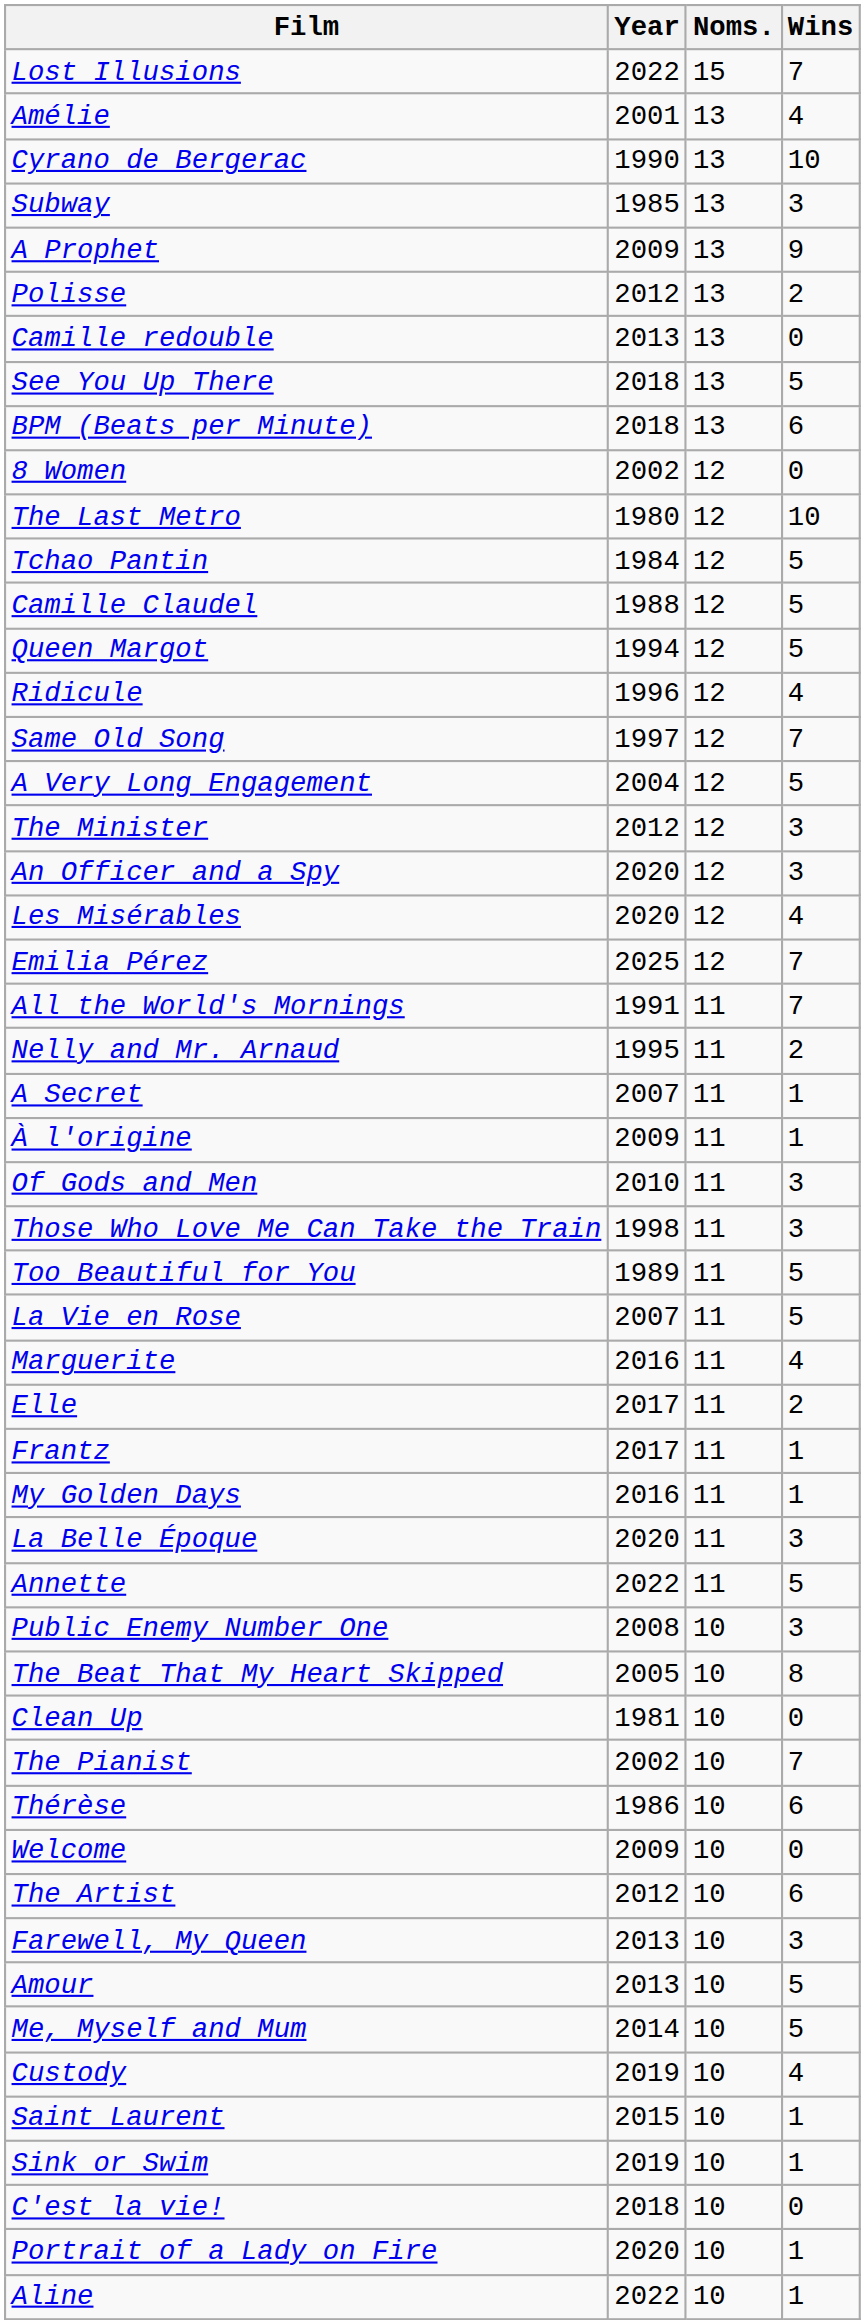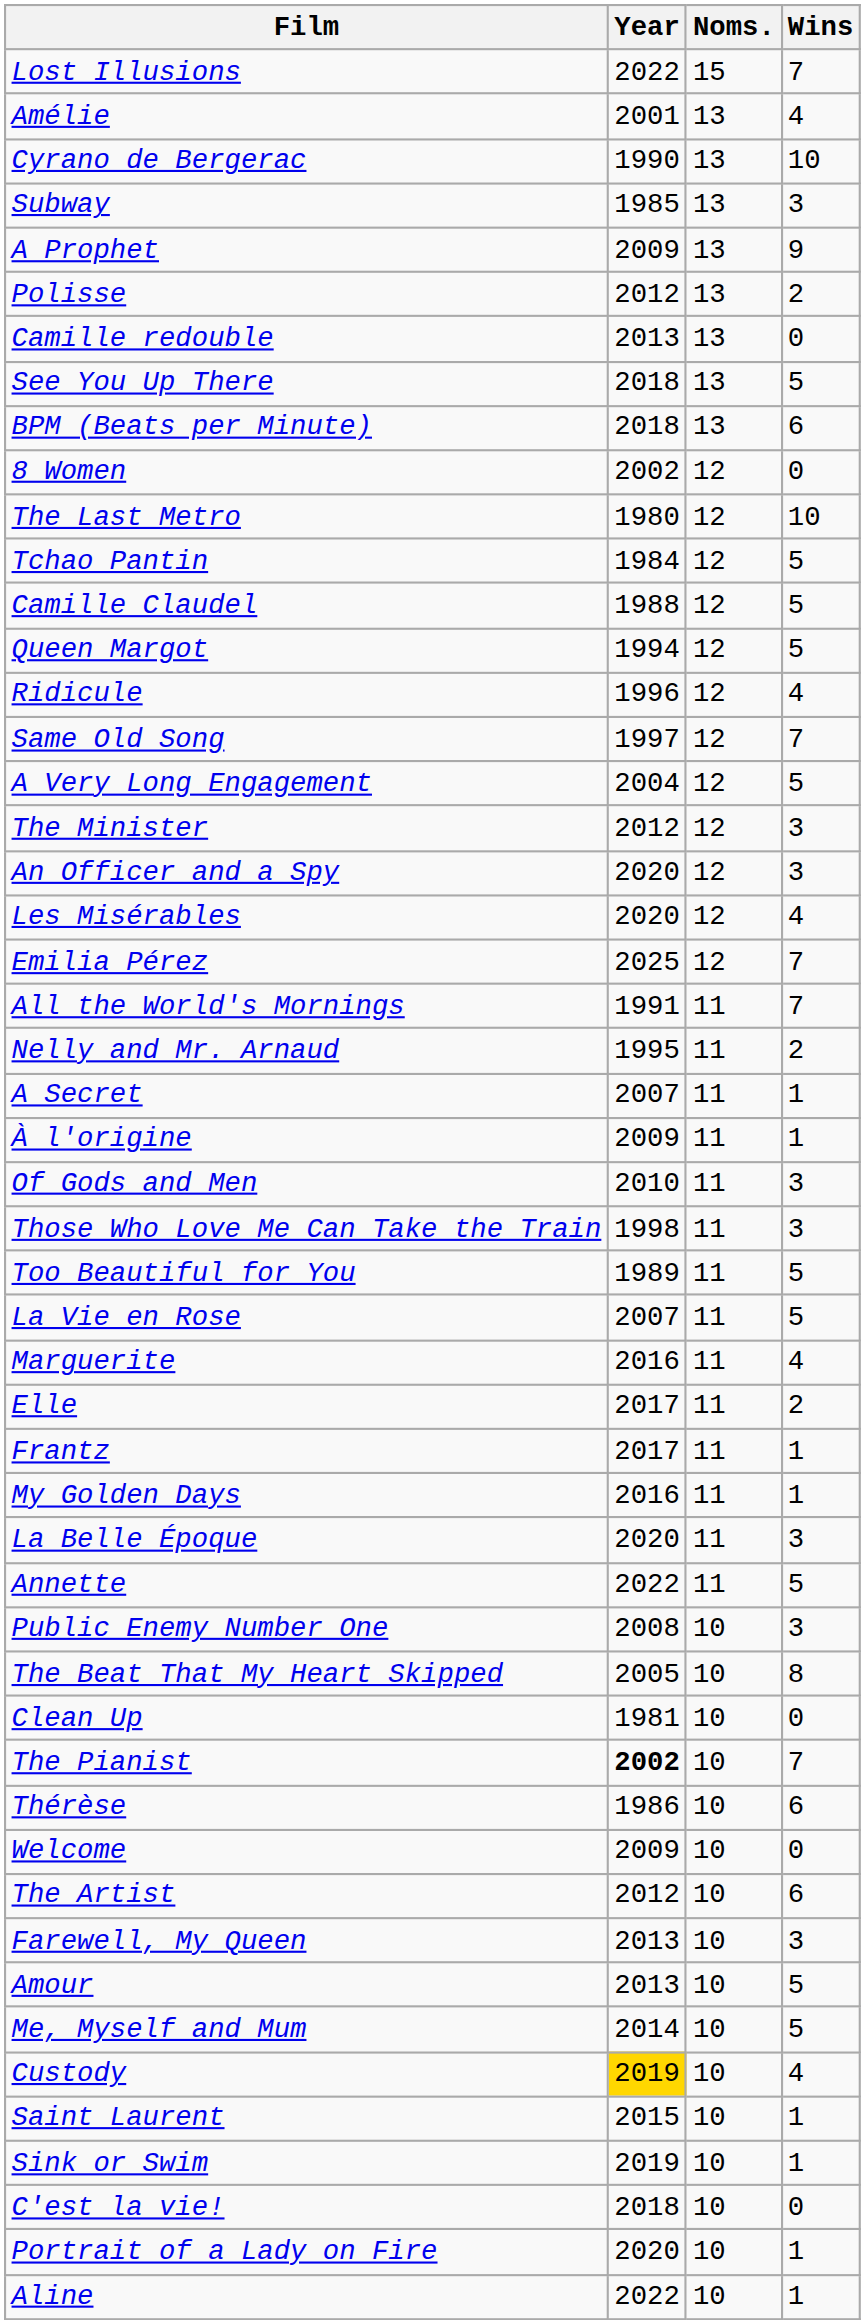(647, 1763) normal -> (647, 1763) bold
(647, 2074) no background -> (647, 2074) gold background
